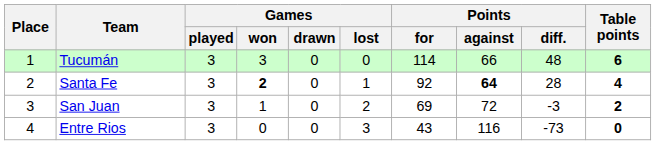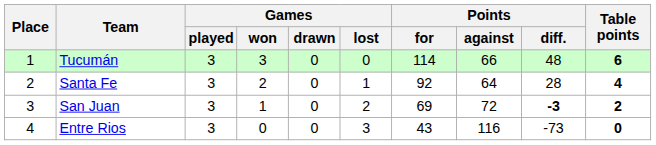(263, 83) bold -> (263, 83) normal
(489, 83) bold -> (489, 83) normal
(553, 106) normal -> (553, 106) bold
